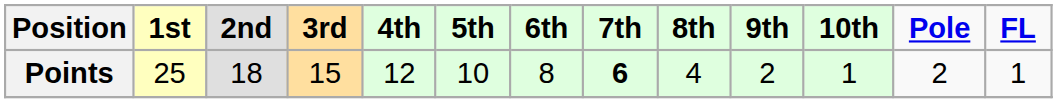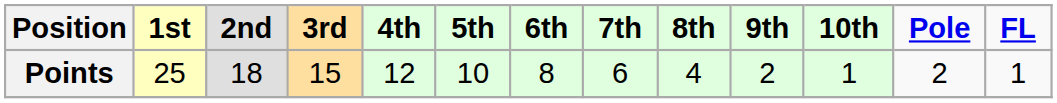(620, 73) bold -> (620, 73) normal
